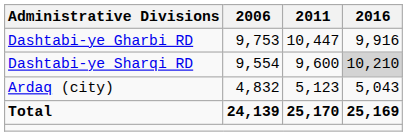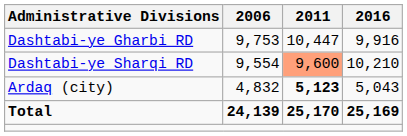(317, 64) no background -> (317, 64) lightsalmon background
(373, 64) lightgrey background -> (373, 64) no background
(317, 88) normal -> (317, 88) bold
